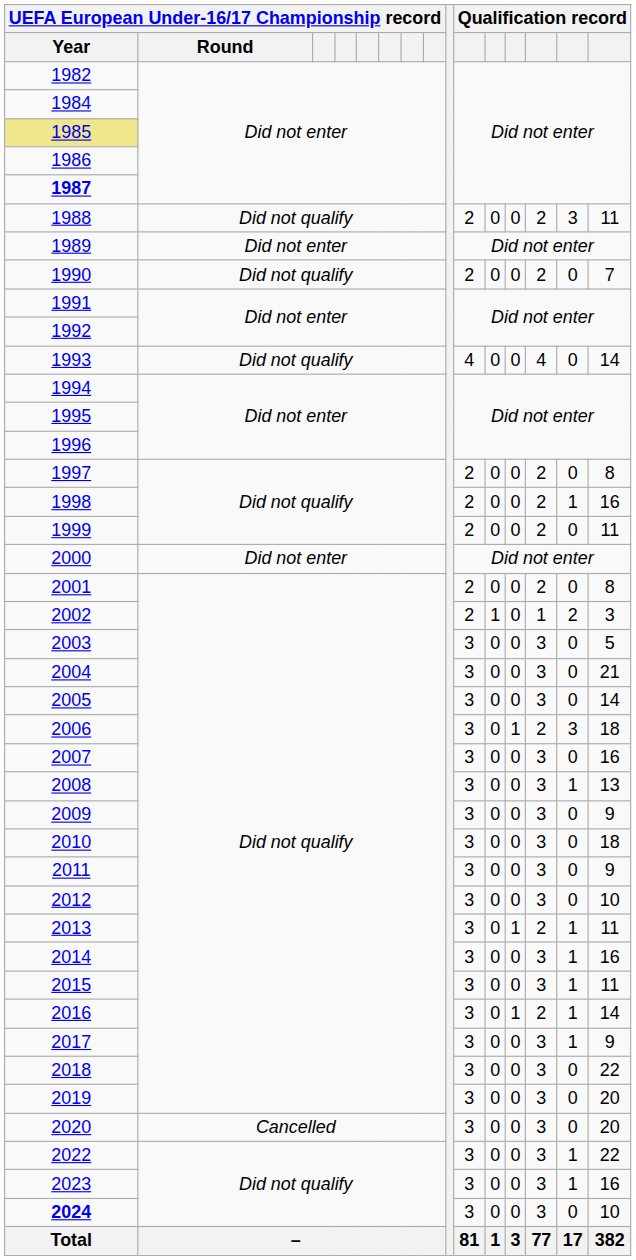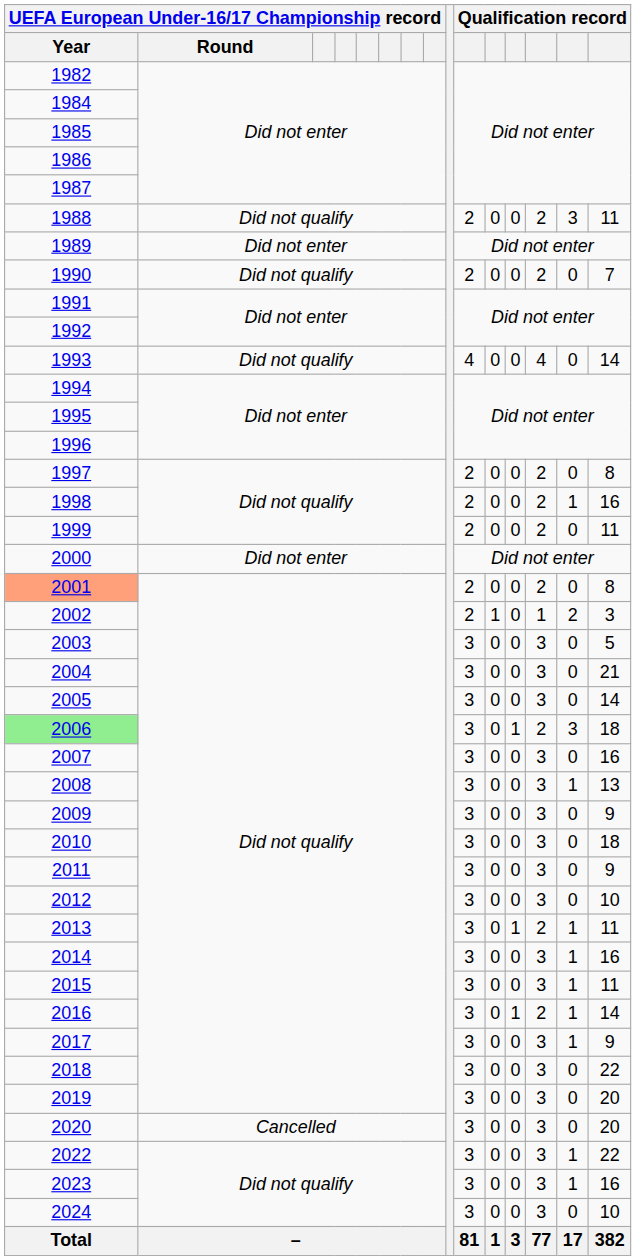(71, 132) khaki background -> (71, 132) no background
(71, 189) bold -> (71, 189) normal
(71, 587) no background -> (71, 587) lightsalmon background
(71, 729) no background -> (71, 729) lightgreen background
(71, 1212) bold -> (71, 1212) normal
